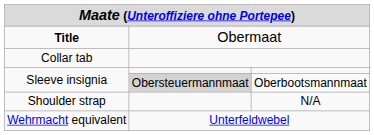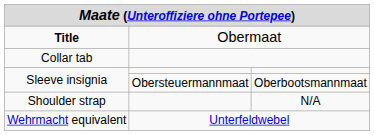(190, 82) lightgrey background -> (190, 82) no background
